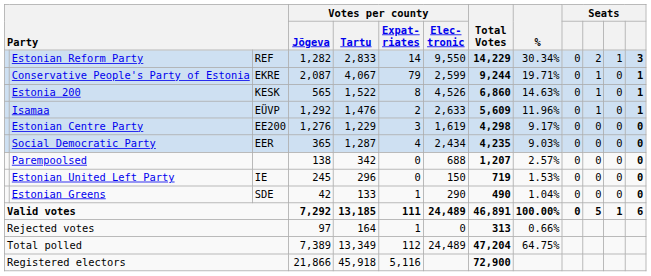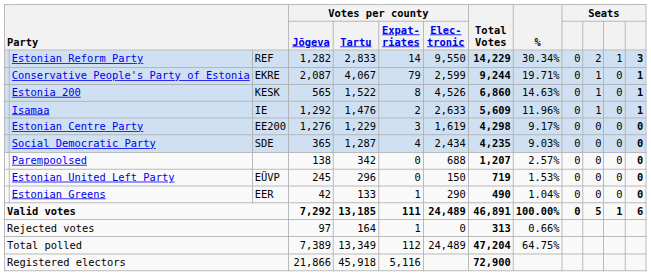(267, 110) EÜVP -> (261, 110) IE
(264, 144) EER -> (264, 144) SDE
(261, 177) IE -> (267, 177) EÜVP
(264, 194) SDE -> (264, 194) EER
